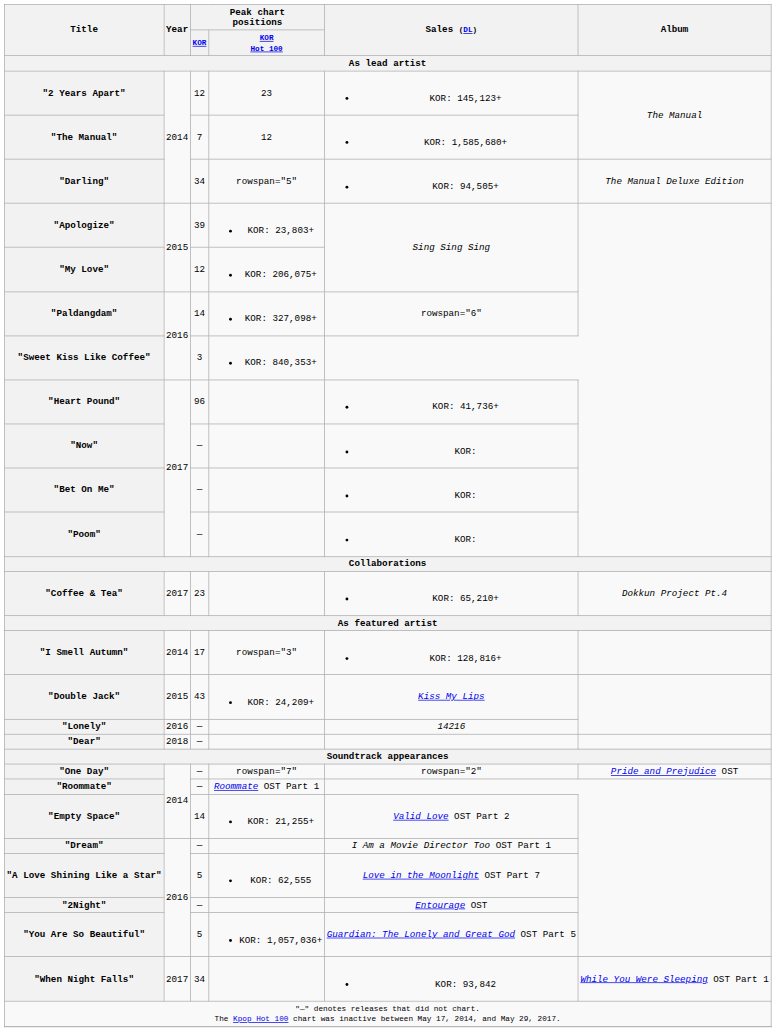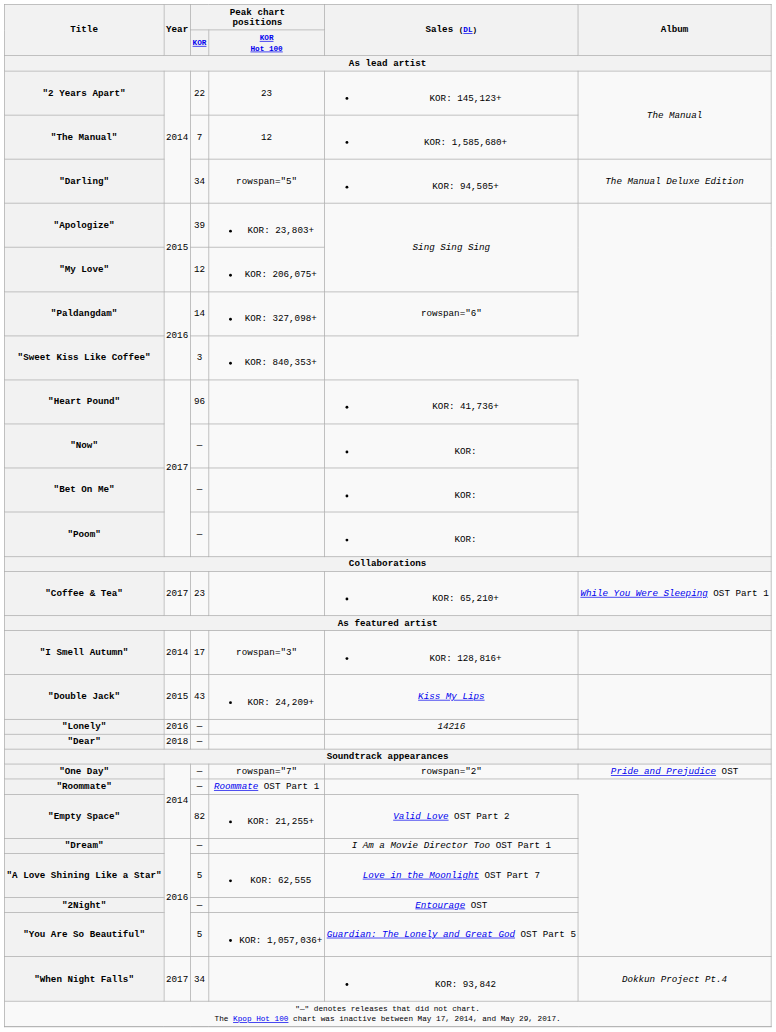(200, 93) 12 -> (200, 93) 22
(675, 594) Dokkun Project Pt.4 -> (675, 594) While You Were Sleeping OST Part 1
(200, 816) 14 -> (200, 816) 82
(675, 979) While You Were Sleeping OST Part 1 -> (675, 979) Dokkun Project Pt.4
